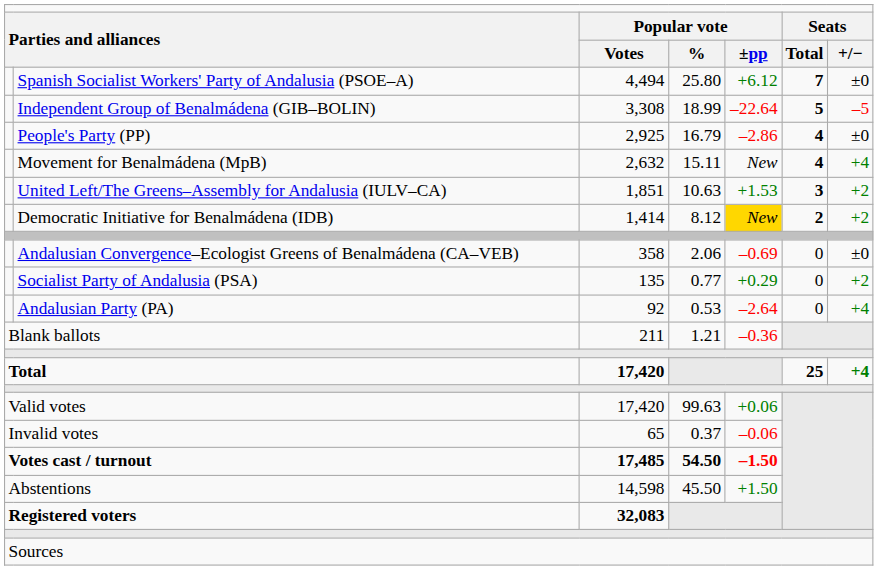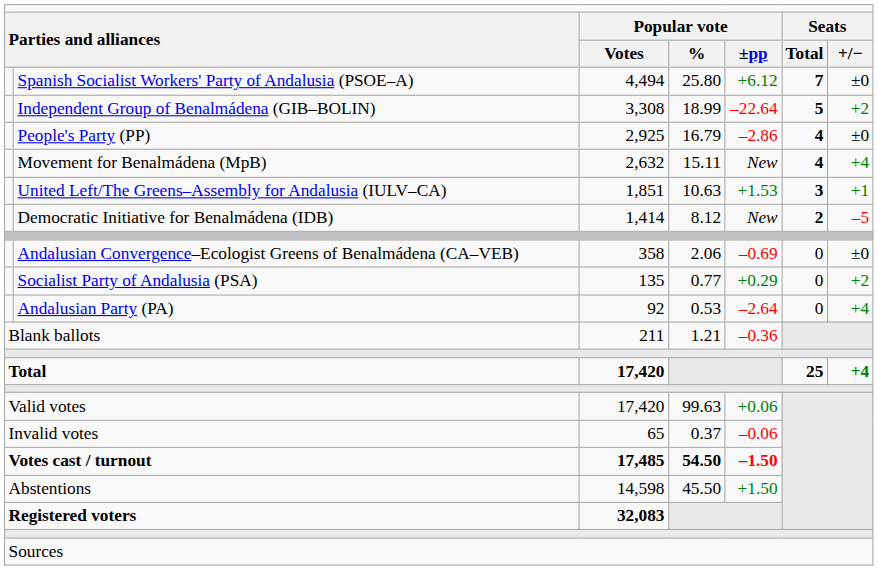(861, 108) –5 -> (860, 108) +2
(860, 190) +2 -> (860, 190) +1
(762, 218) gold background -> (762, 218) no background
(860, 218) +2 -> (861, 218) –5
